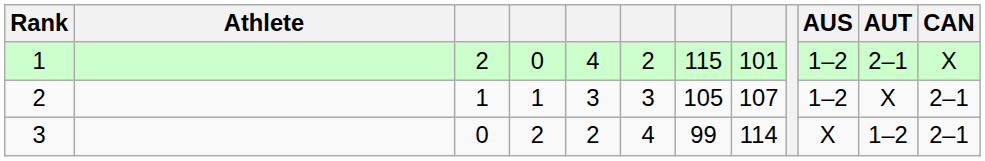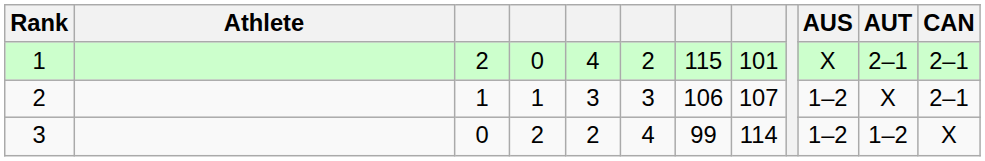(828, 60) 1–2 -> (828, 60) X
(949, 60) X -> (949, 60) 2–1
(703, 98) 105 -> (703, 98) 106
(828, 135) X -> (828, 135) 1–2
(949, 135) 2–1 -> (949, 135) X
